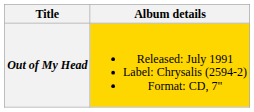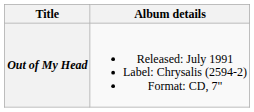(170, 72) gold background -> (170, 72) no background
